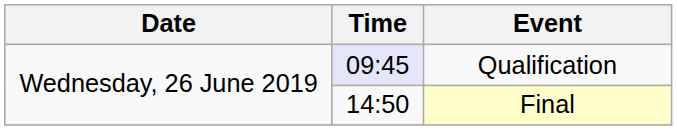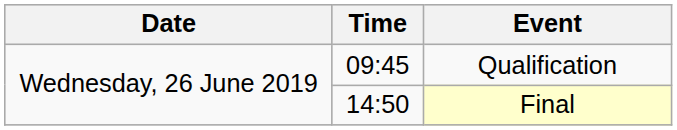(378, 64) lavender background -> (378, 64) no background
